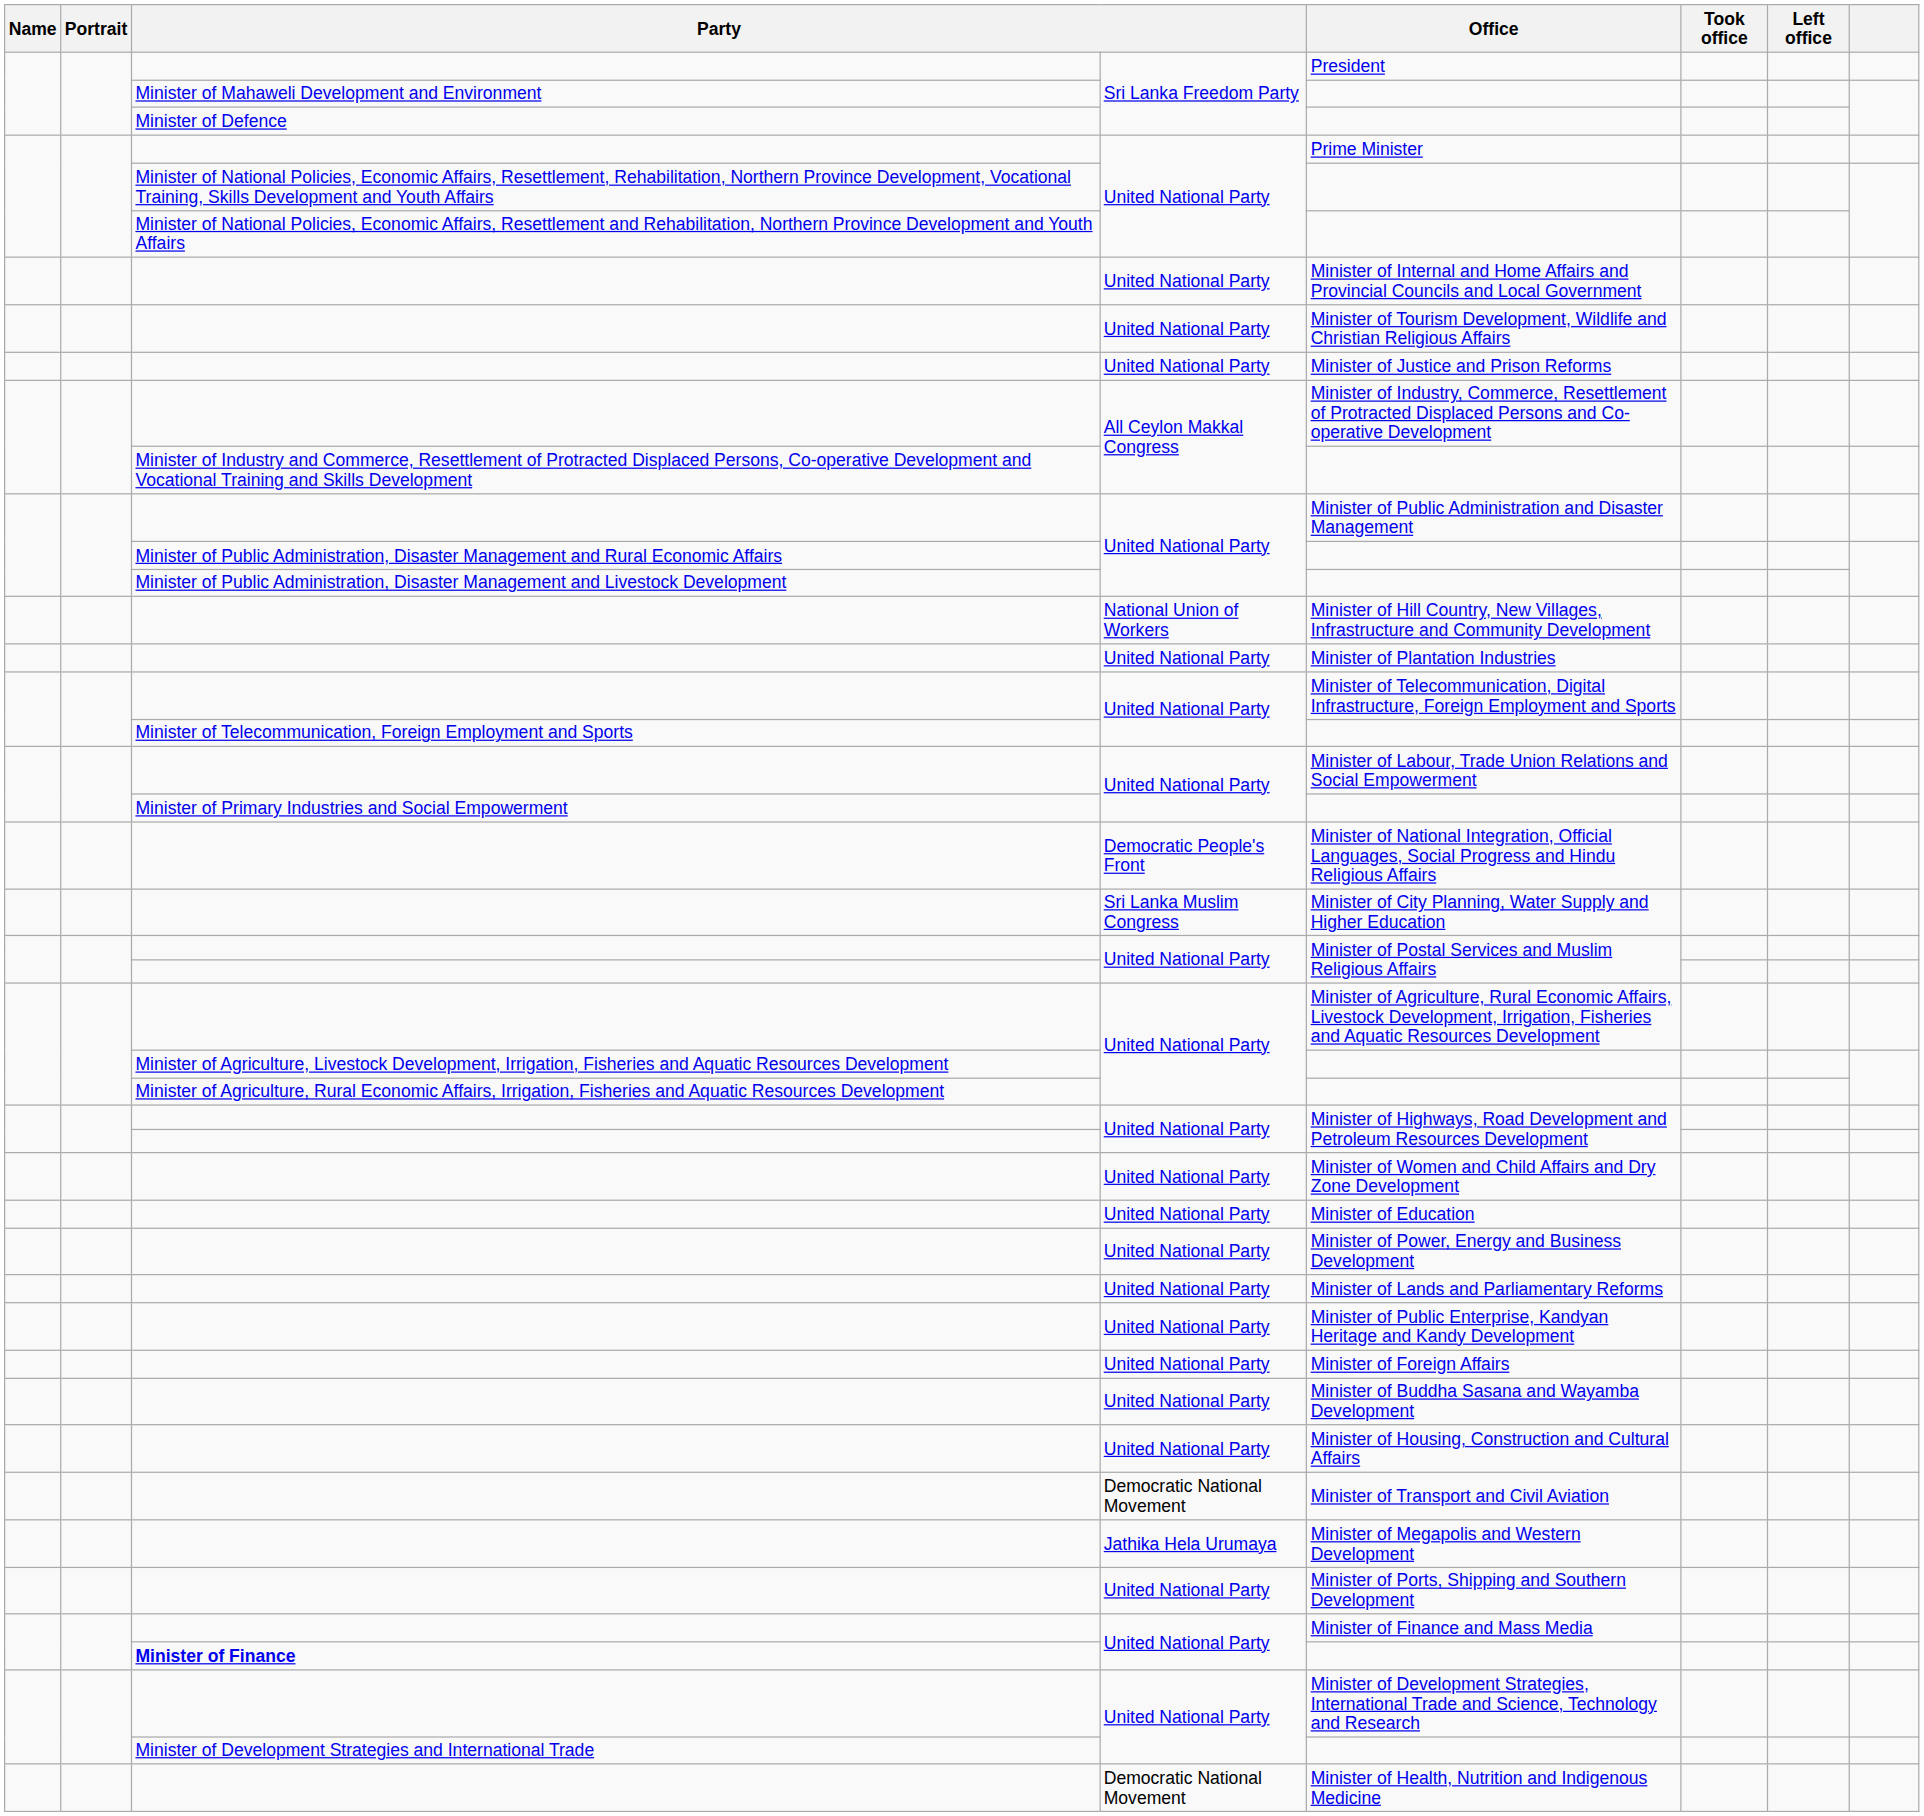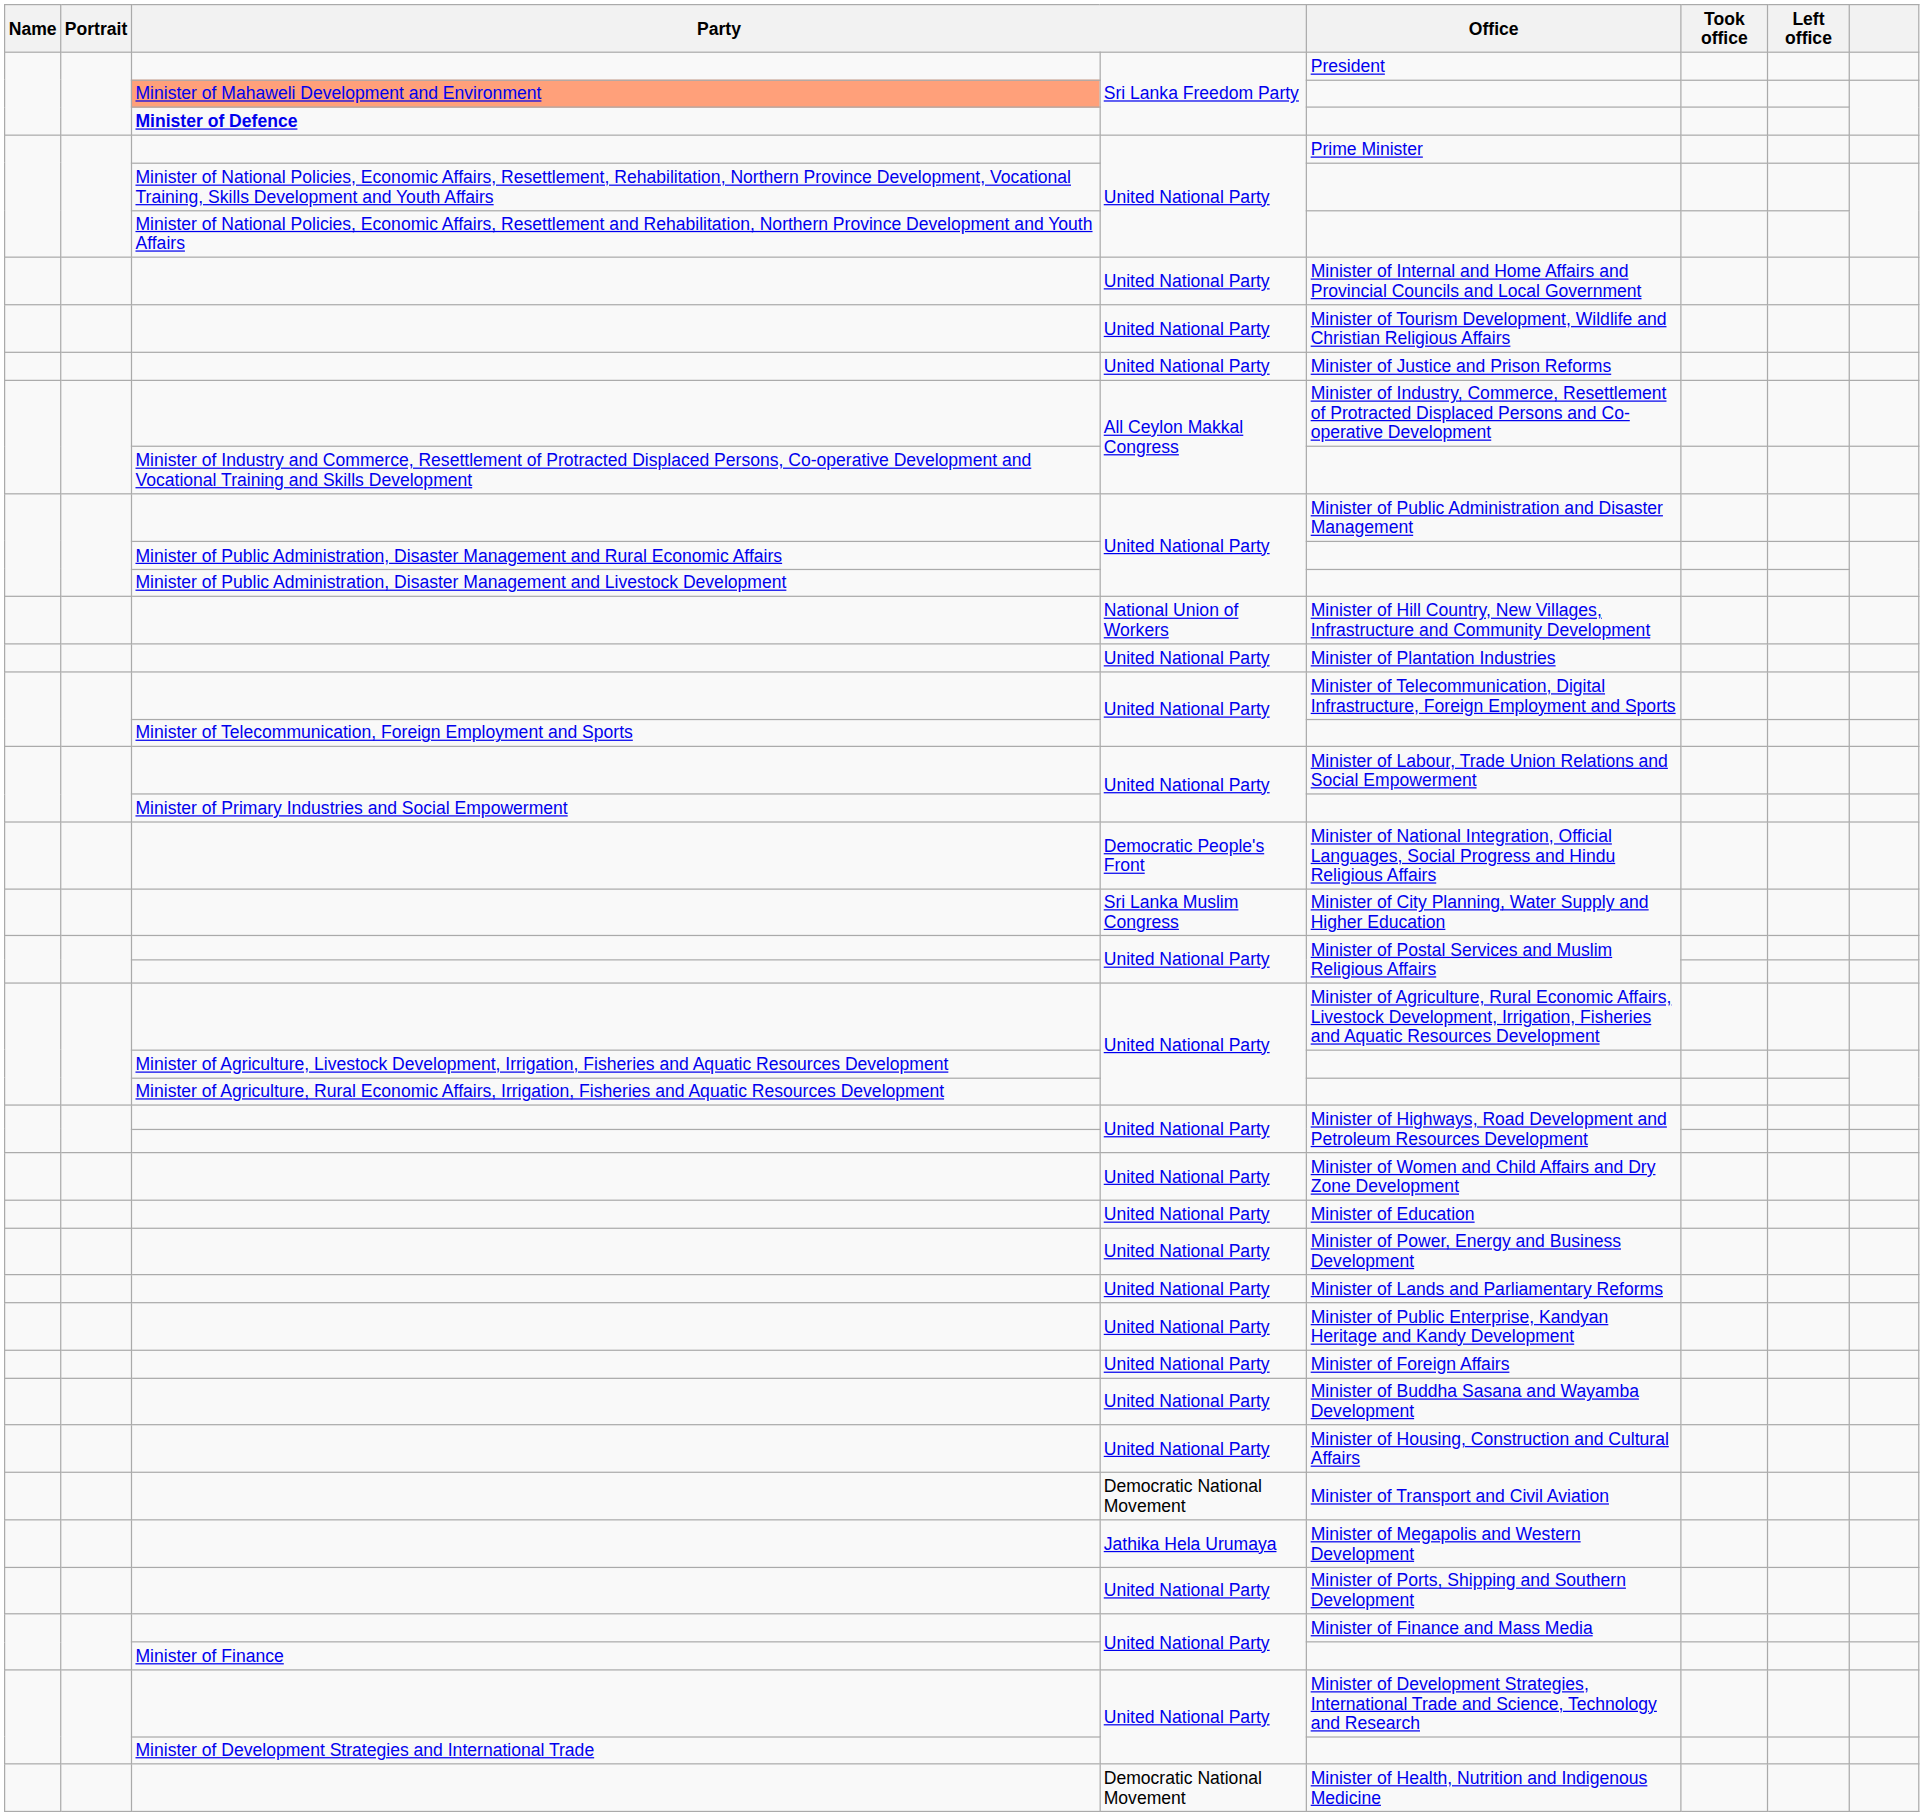(338, 94) no background -> (338, 94) lightsalmon background
(211, 122) normal -> (216, 122) bold
(215, 1656) bold -> (210, 1656) normal
